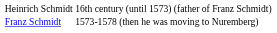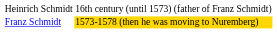(167, 22) no background -> (167, 22) gold background
